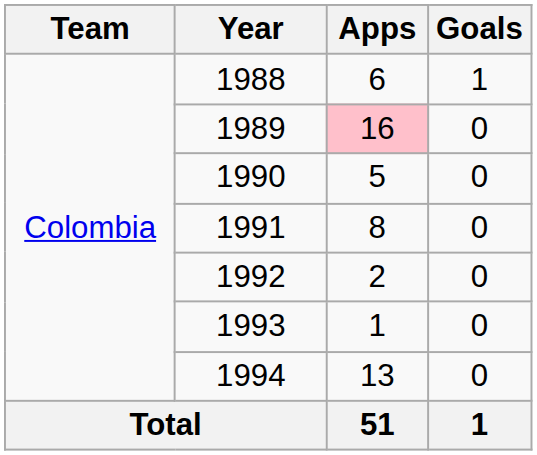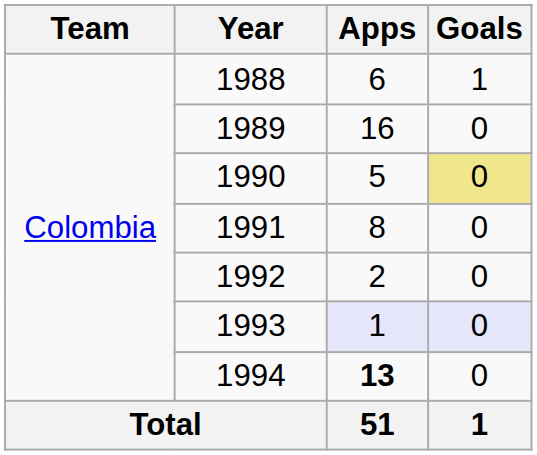(377, 128) pink background -> (377, 128) no background
(479, 177) no background -> (479, 177) khaki background
(377, 326) no background -> (377, 326) lavender background
(479, 326) no background -> (479, 326) lavender background
(377, 375) normal -> (377, 375) bold
